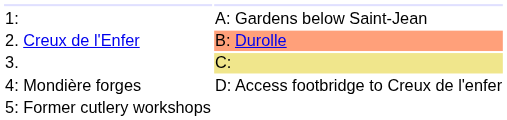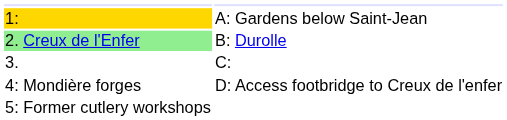(12, 18) no background -> (12, 18) gold background
(72, 40) no background -> (72, 40) lightgreen background
(251, 40) lightsalmon background -> (251, 40) no background
(223, 63) khaki background -> (223, 63) no background
